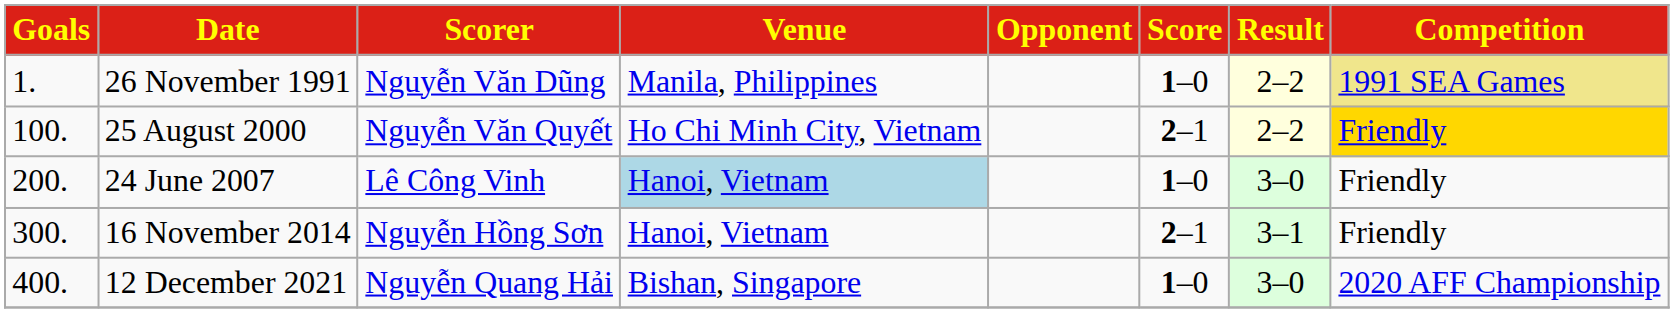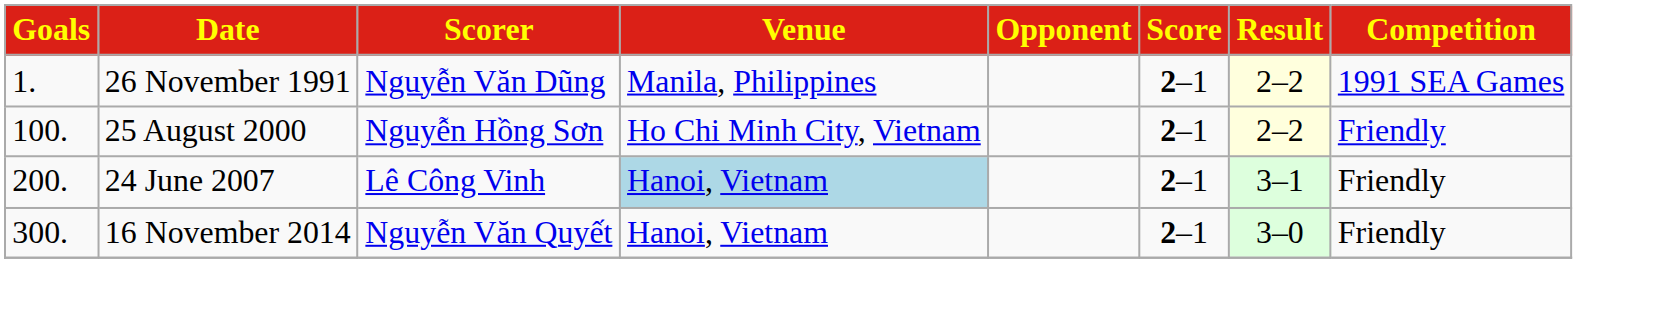(1185, 80) 1–0 -> (1184, 80) 2–1
(1452, 80) khaki background -> (1451, 80) no background
(489, 130) Nguyễn Văn Quyết -> (484, 130) Nguyễn Hồng Sơn
(1392, 130) gold background -> (1392, 130) no background
(1185, 181) 1–0 -> (1184, 181) 2–1
(1280, 181) 3–0 -> (1280, 181) 3–1
(484, 231) Nguyễn Hồng Sơn -> (489, 231) Nguyễn Văn Quyết
(1280, 231) 3–1 -> (1280, 231) 3–0
- row: (226, 282)
